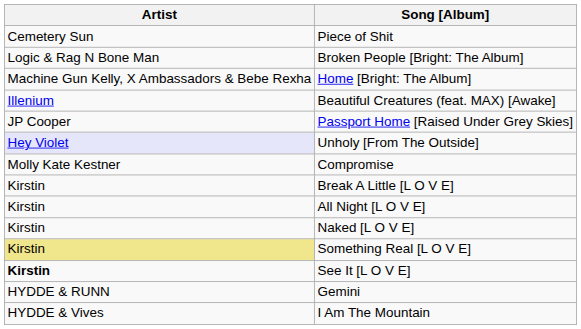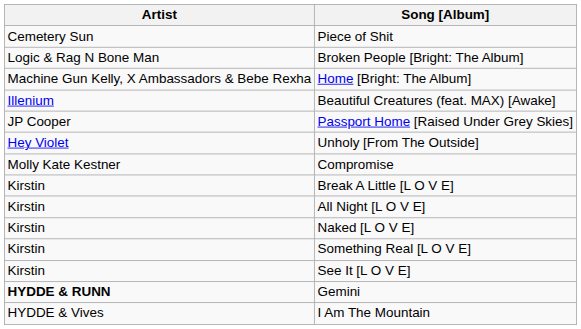(38, 143) lavender background -> (38, 143) no background
(26, 249) khaki background -> (26, 249) no background
(29, 270) bold -> (26, 270) normal
(59, 292) normal -> (59, 292) bold
